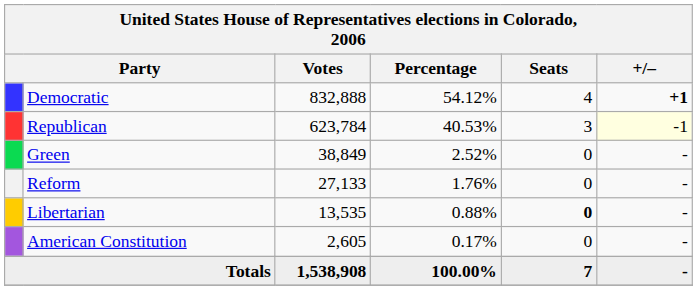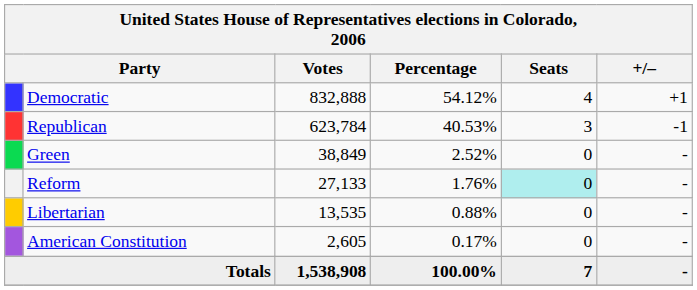(679, 97) bold -> (679, 97) normal
(681, 126) lightyellow background -> (681, 126) no background
(588, 183) no background -> (588, 183) paleturquoise background
(588, 212) bold -> (588, 212) normal
